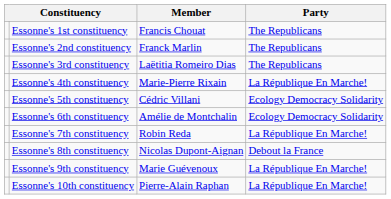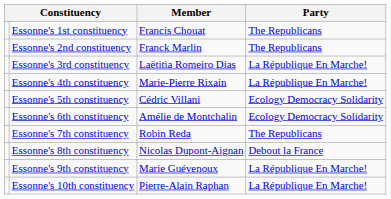(285, 64) The Republicans -> (308, 64) La République En Marche!
(308, 133) La République En Marche! -> (285, 133) The Republicans
